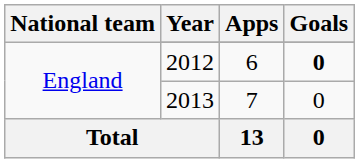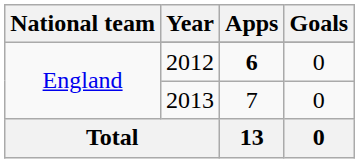(252, 61) normal -> (252, 61) bold
(319, 61) bold -> (319, 61) normal
